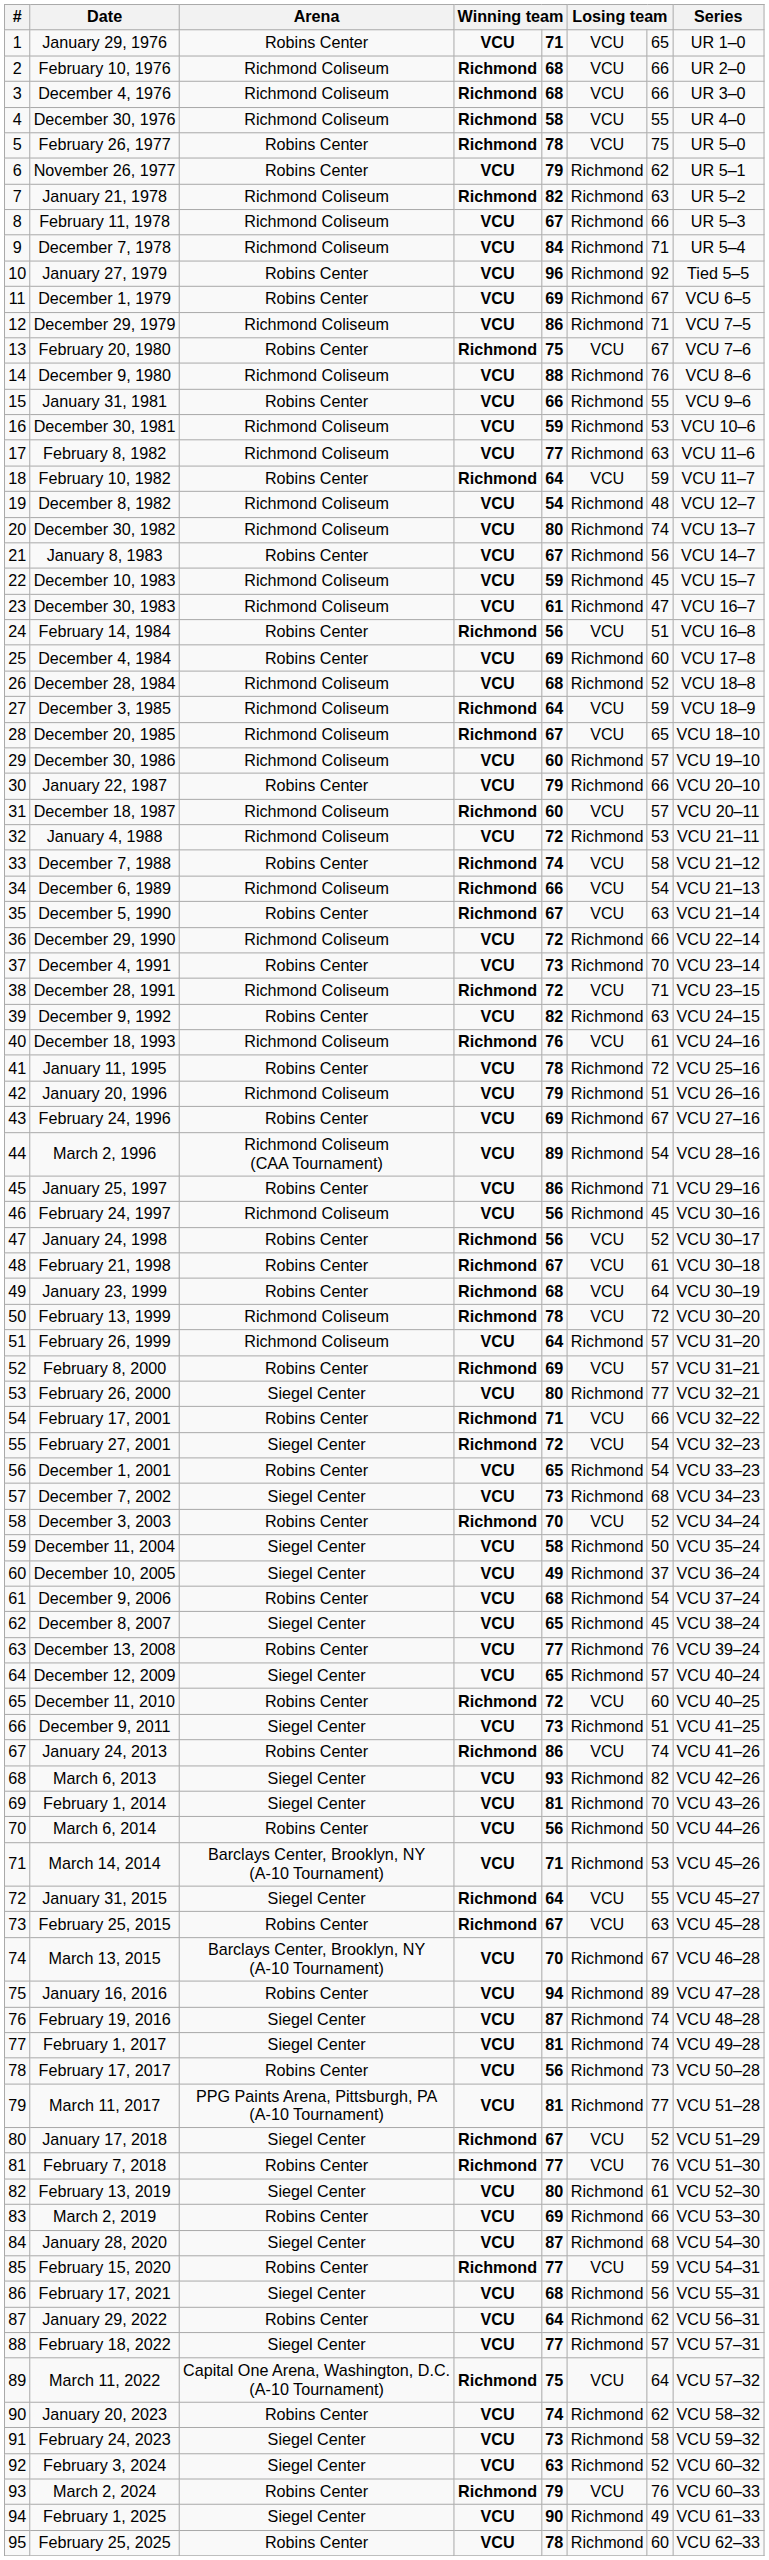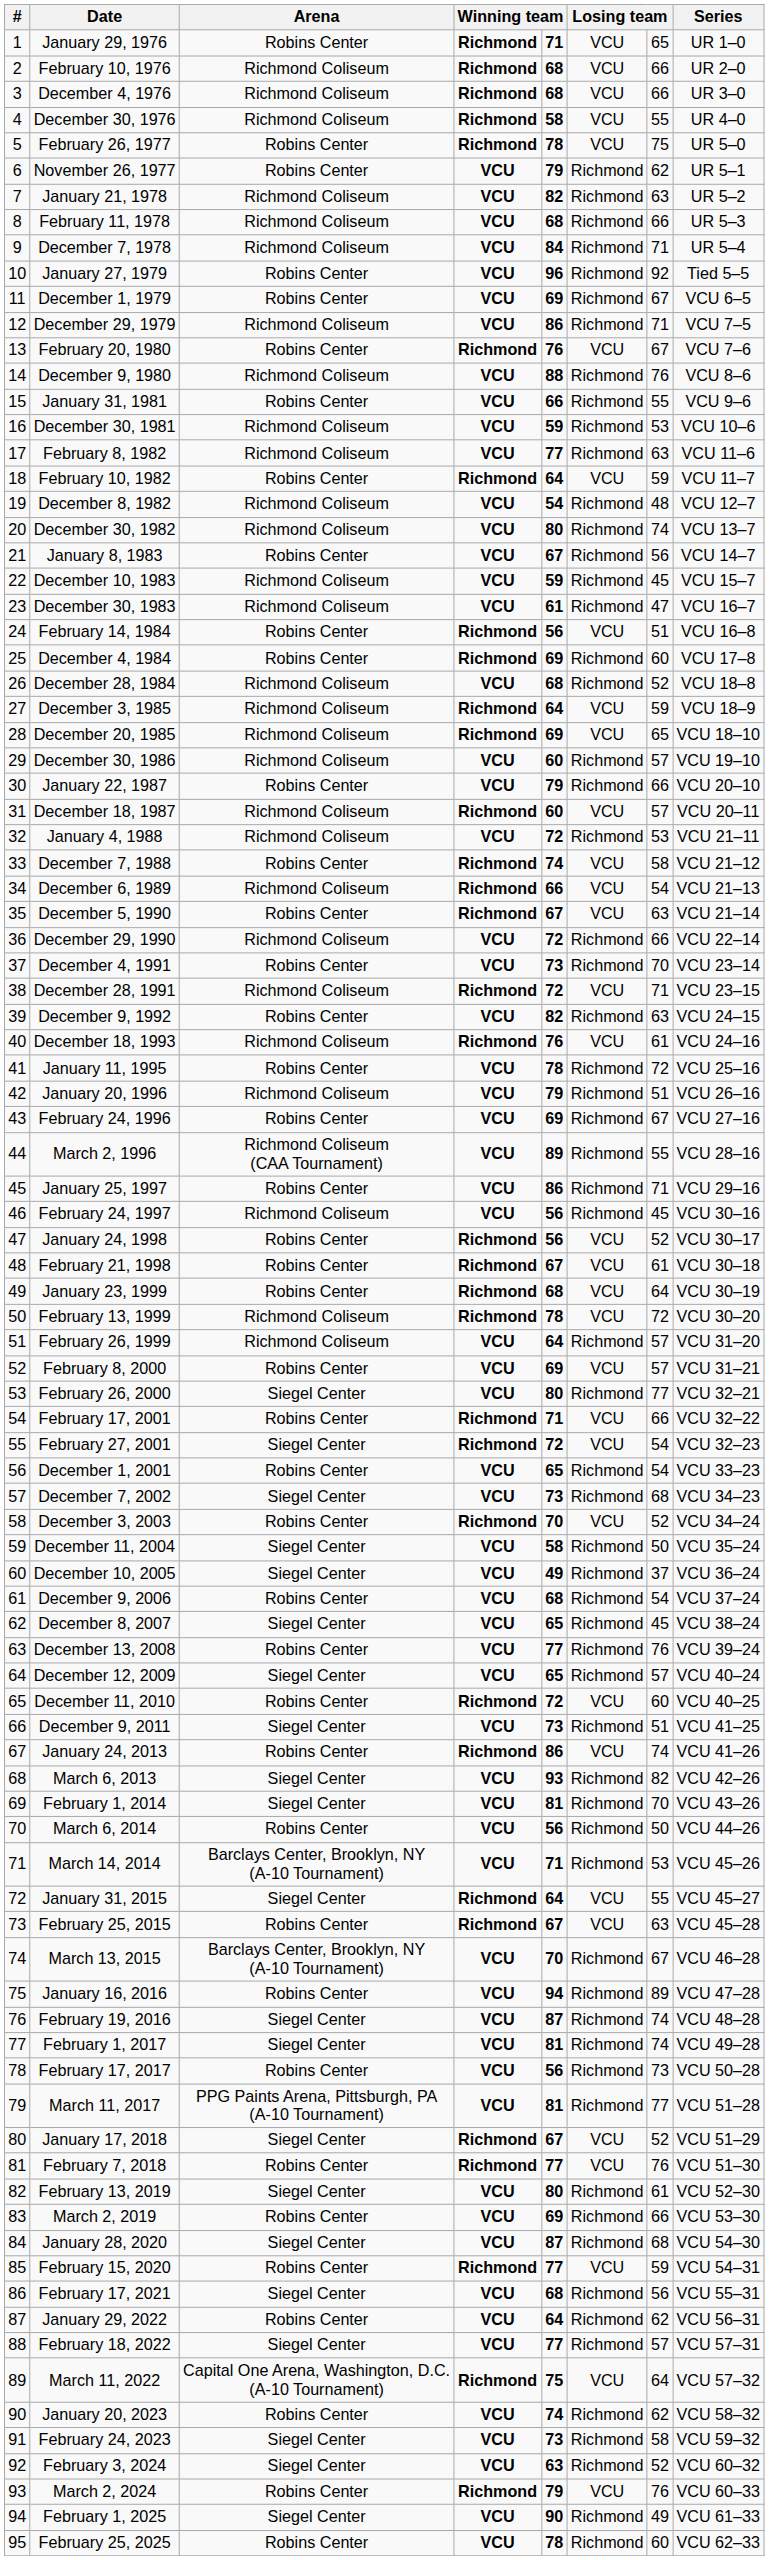(498, 42) VCU -> (498, 42) Richmond
(498, 196) Richmond -> (498, 196) VCU
(554, 222) 67 -> (554, 222) 68
(554, 350) 75 -> (554, 350) 76
(498, 658) VCU -> (498, 658) Richmond
(554, 734) 67 -> (554, 734) 69
(660, 1154) 54 -> (660, 1154) 55
(498, 1368) Richmond -> (498, 1368) VCU
